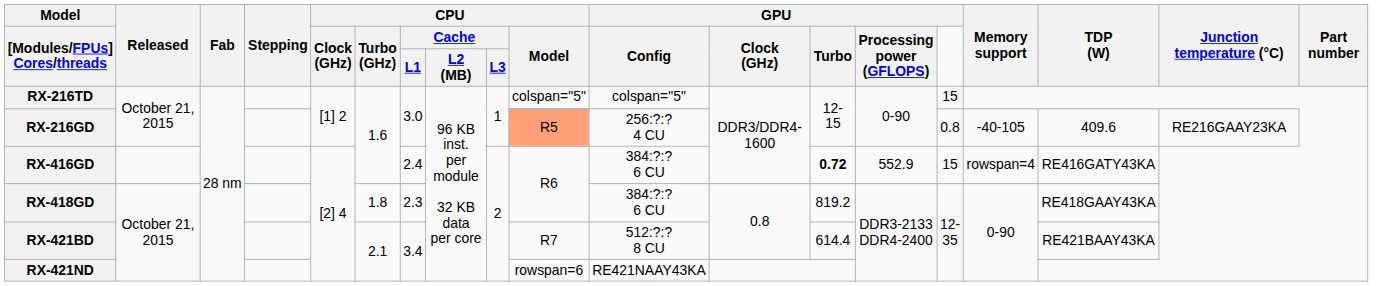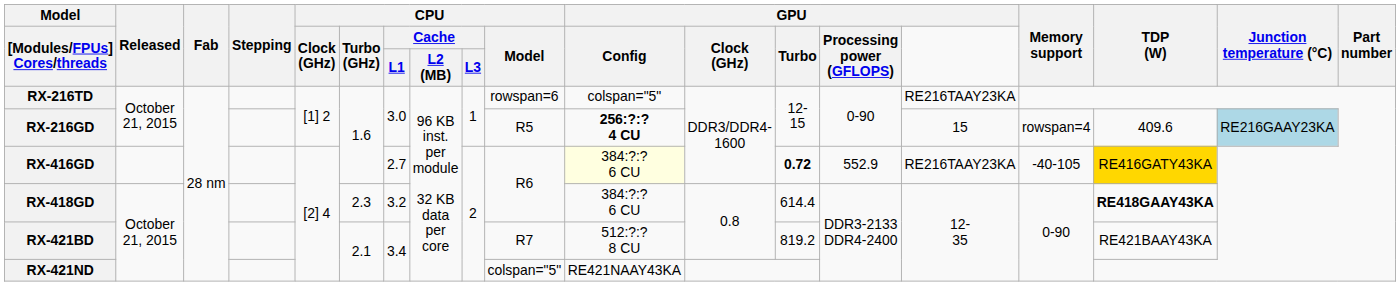(549, 97) colspan="5" -> (524, 97) rowspan=6
(950, 97) 15 -> (960, 97) RE216TAAY23KA
(549, 127) lightsalmon background -> (524, 127) no background
(649, 127) normal -> (624, 127) bold
(950, 127) 0.8 -> (960, 127) 15
(1001, 127) -40-105 -> (1056, 127) rowspan=4
(1229, 127) no background -> (1277, 127) lightblue background
(413, 165) 2.4 -> (397, 165) 2.7
(649, 165) no background -> (624, 165) lightyellow background
(950, 165) 15 -> (960, 165) RE216TAAY23KA
(1001, 165) rowspan=4 -> (1056, 165) -40-105
(1099, 165) no background -> (1155, 165) gold background
(378, 202) 1.8 -> (361, 202) 2.3
(413, 202) 2.3 -> (397, 202) 3.2
(833, 202) 819.2 -> (797, 202) 614.4
(1099, 202) normal -> (1155, 202) bold
(833, 240) 614.4 -> (797, 240) 819.2
(549, 270) rowspan=6 -> (524, 270) colspan="5"
